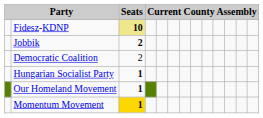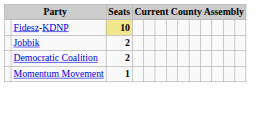(140, 58) normal -> (128, 58) bold
- row: (64, 74)
- row: (65, 89)
(140, 105) gold background -> (128, 74) no background
